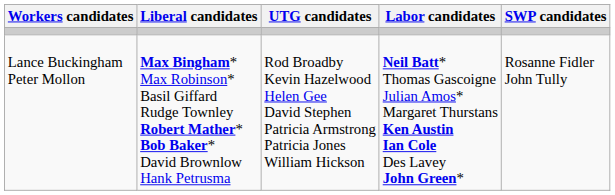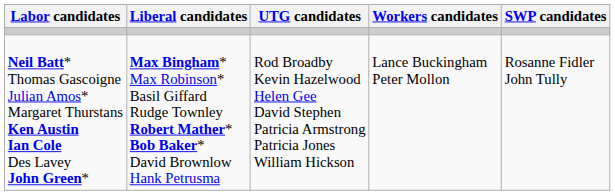columns swapped: (440, 16) <-> (71, 16)
